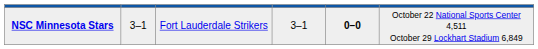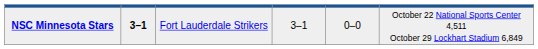(138, 26) normal -> (138, 26) bold
(352, 26) bold -> (352, 26) normal
